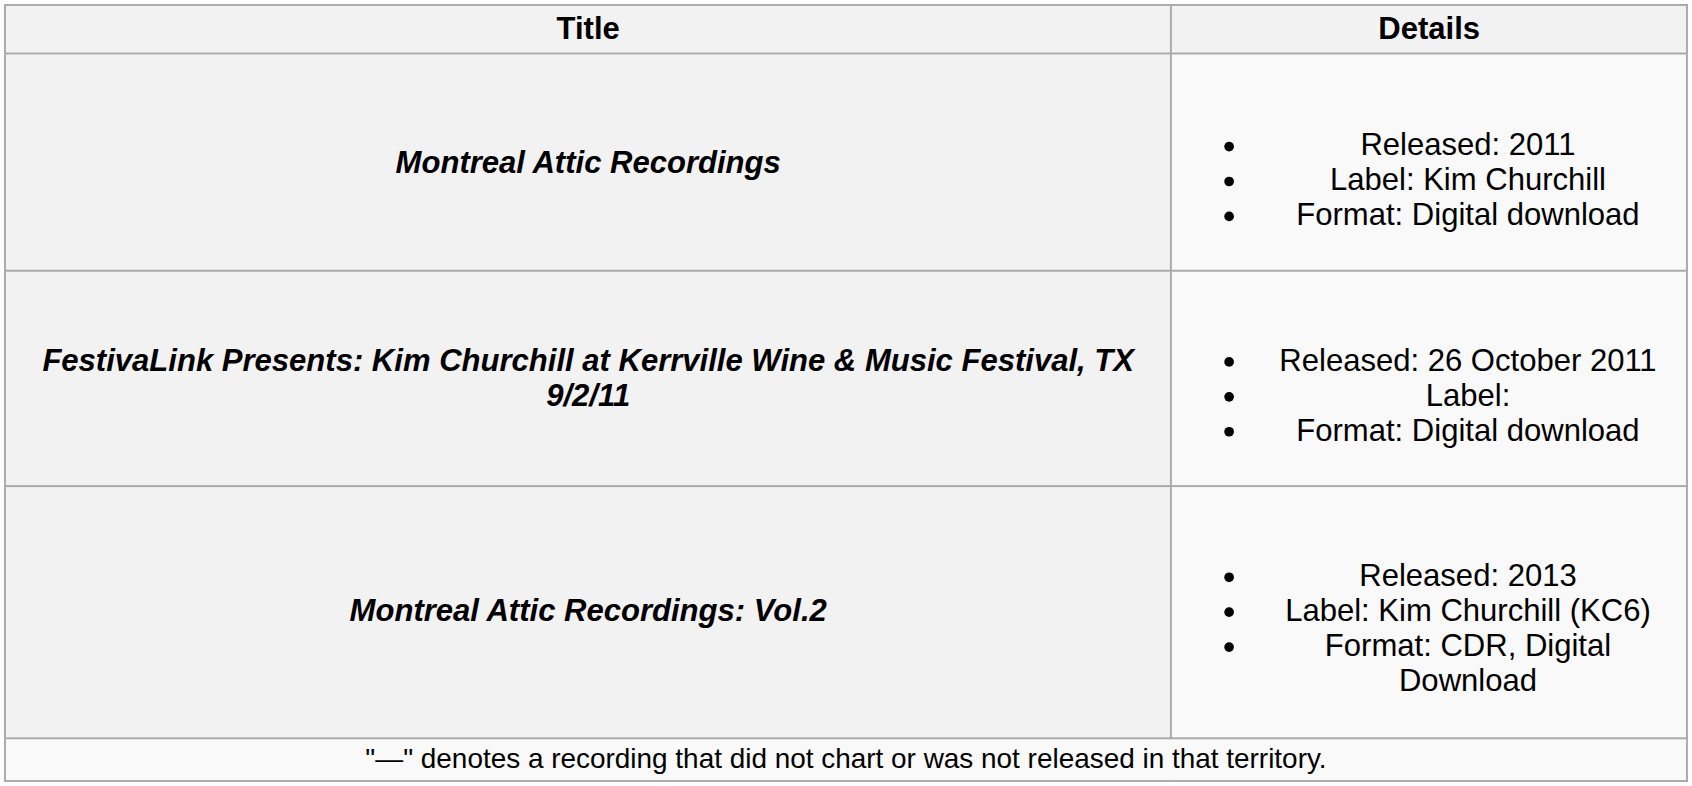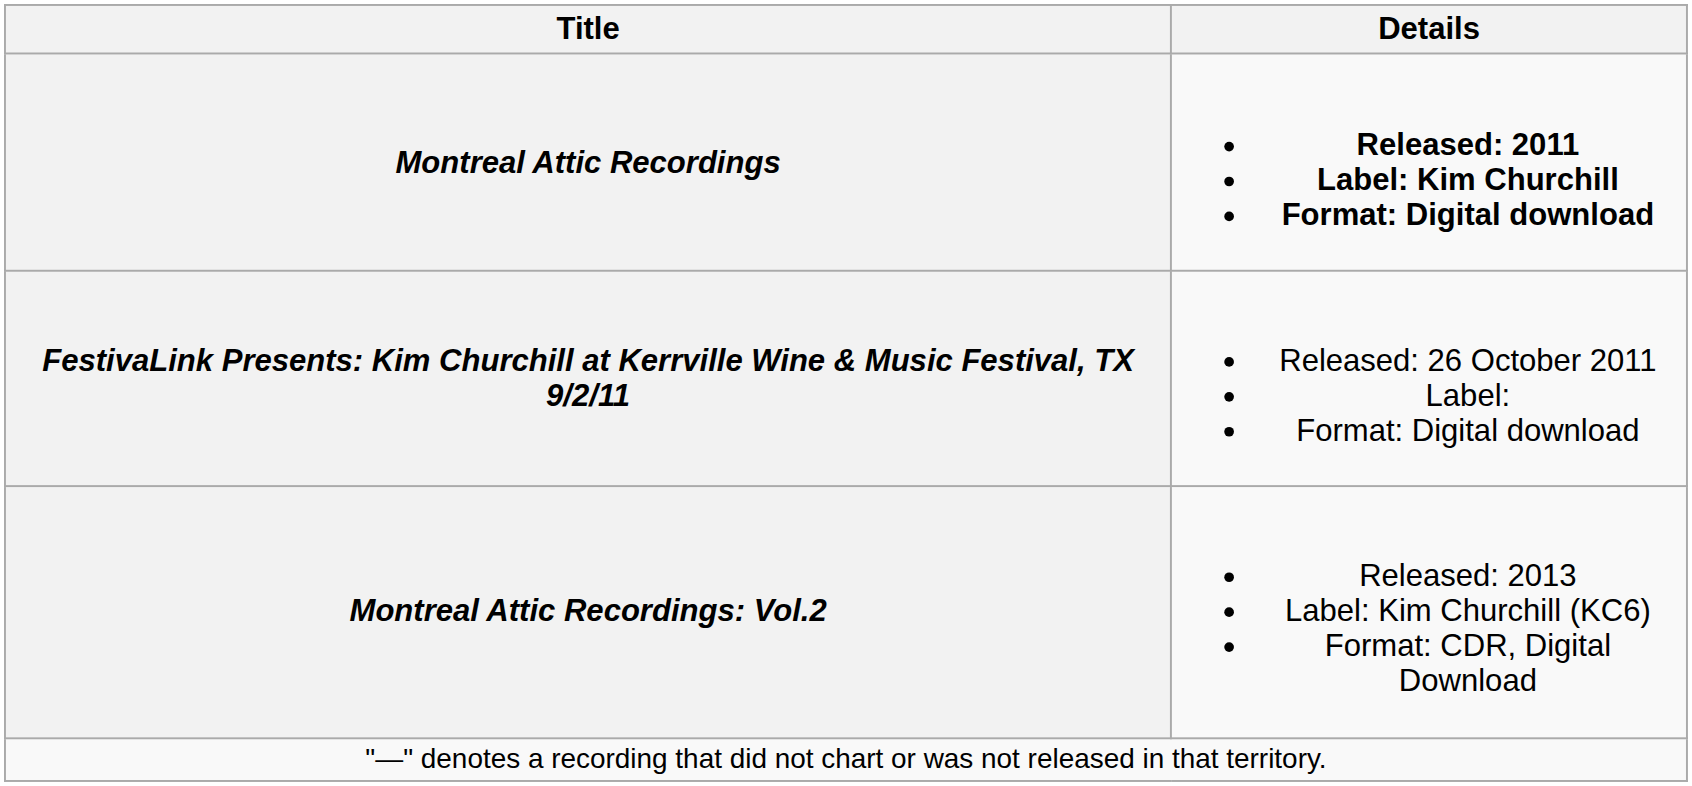(1429, 180) normal -> (1429, 180) bold
